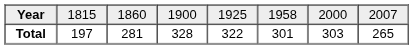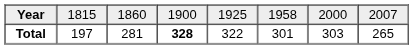(182, 34) normal -> (182, 34) bold
